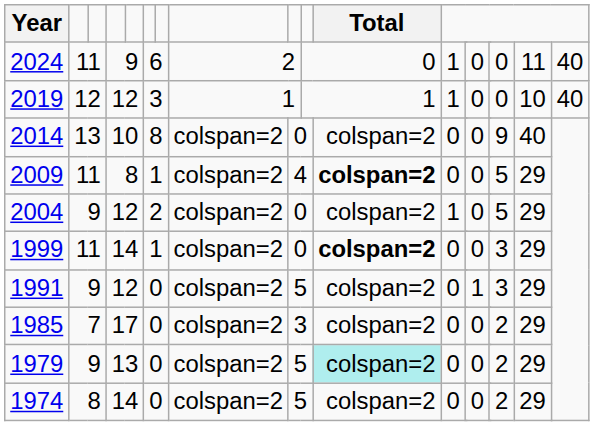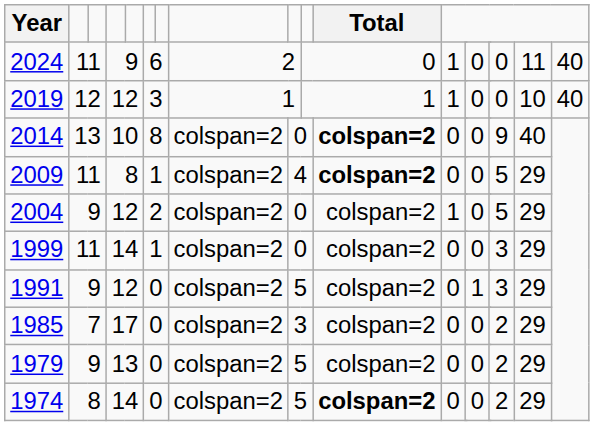(381, 136) normal -> (377, 136) bold
(377, 250) bold -> (381, 250) normal
(381, 363) paleturquoise background -> (381, 363) no background
(381, 401) normal -> (377, 401) bold
